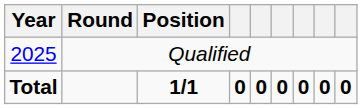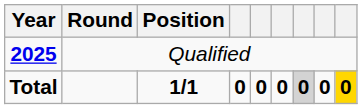(34, 53) normal -> (34, 53) bold
(304, 86) no background -> (304, 86) lightgrey background
(346, 86) no background -> (346, 86) gold background
